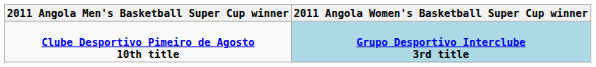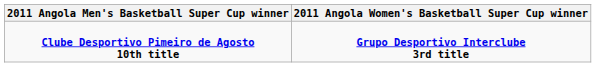(441, 48) lightblue background -> (441, 48) no background
